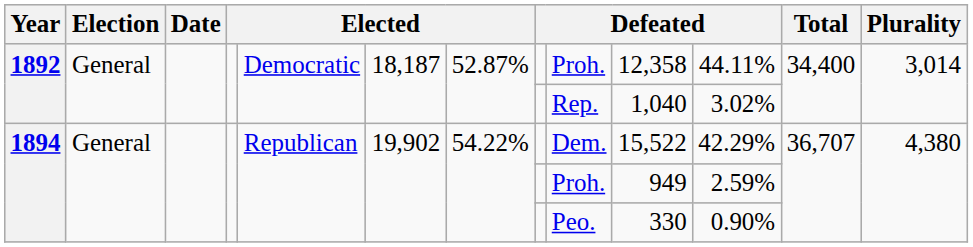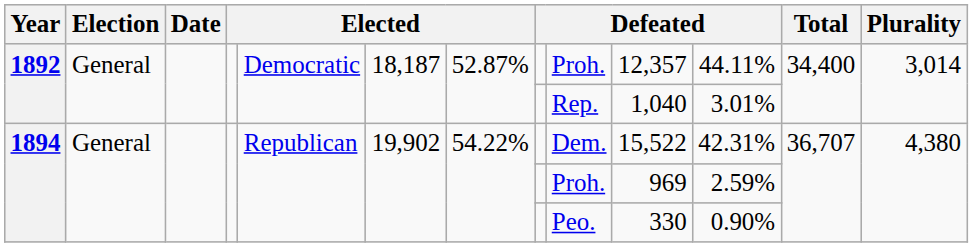(652, 63) 12,358 -> (652, 63) 12,357
(743, 103) 3.02% -> (743, 103) 3.01%
(737, 143) 42.29% -> (737, 143) 42.31%
(668, 182) 949 -> (668, 182) 969
